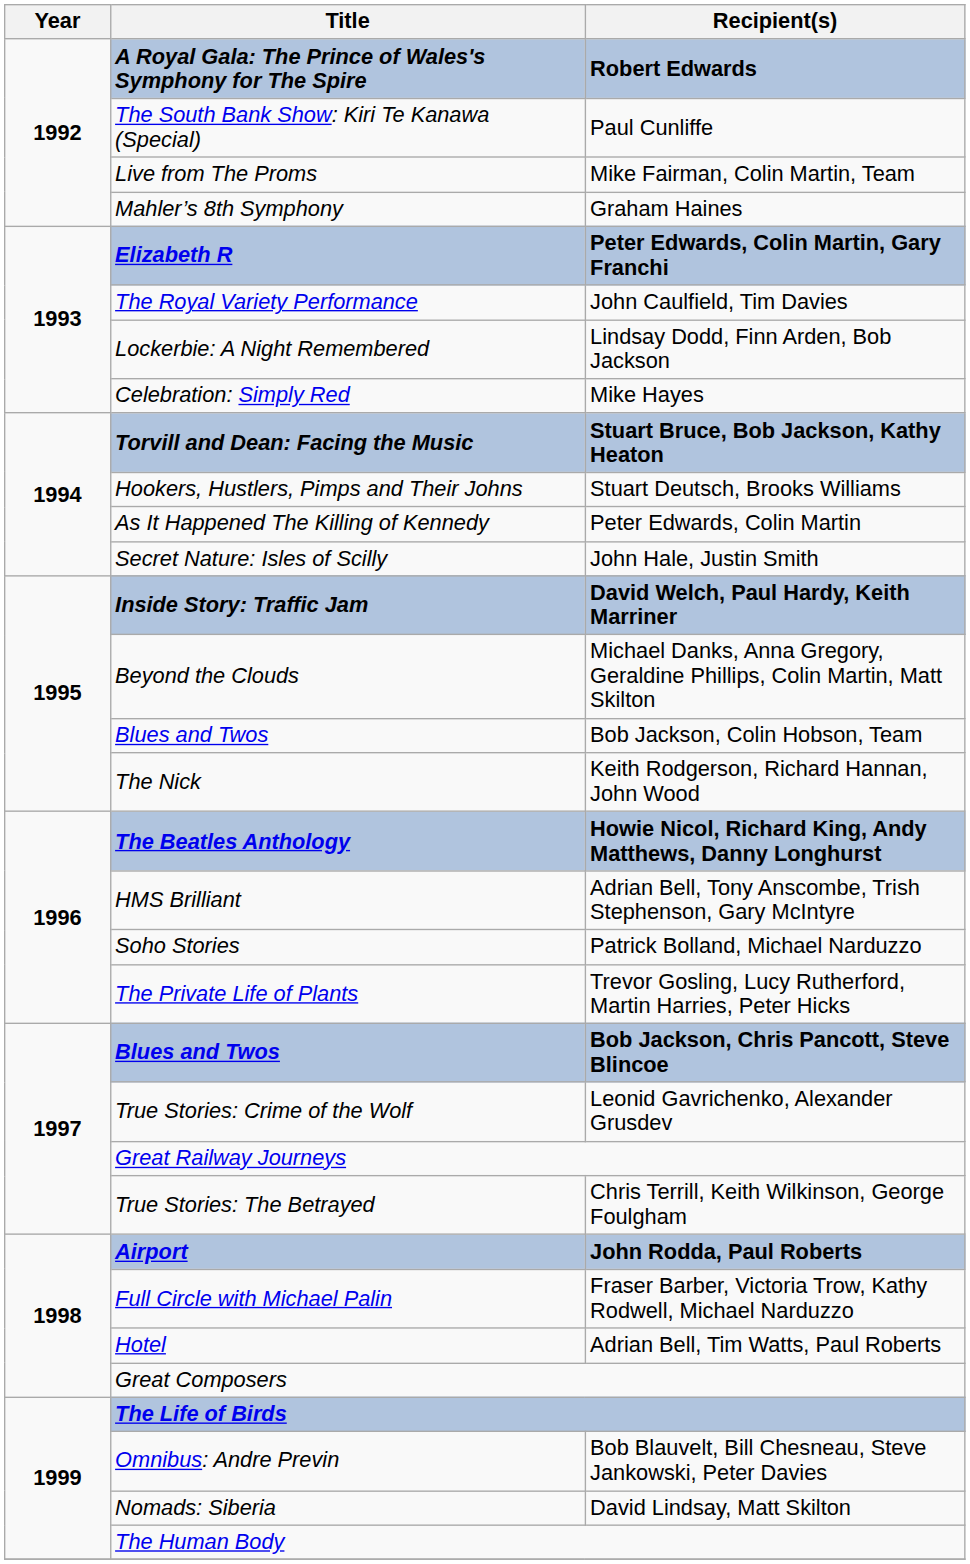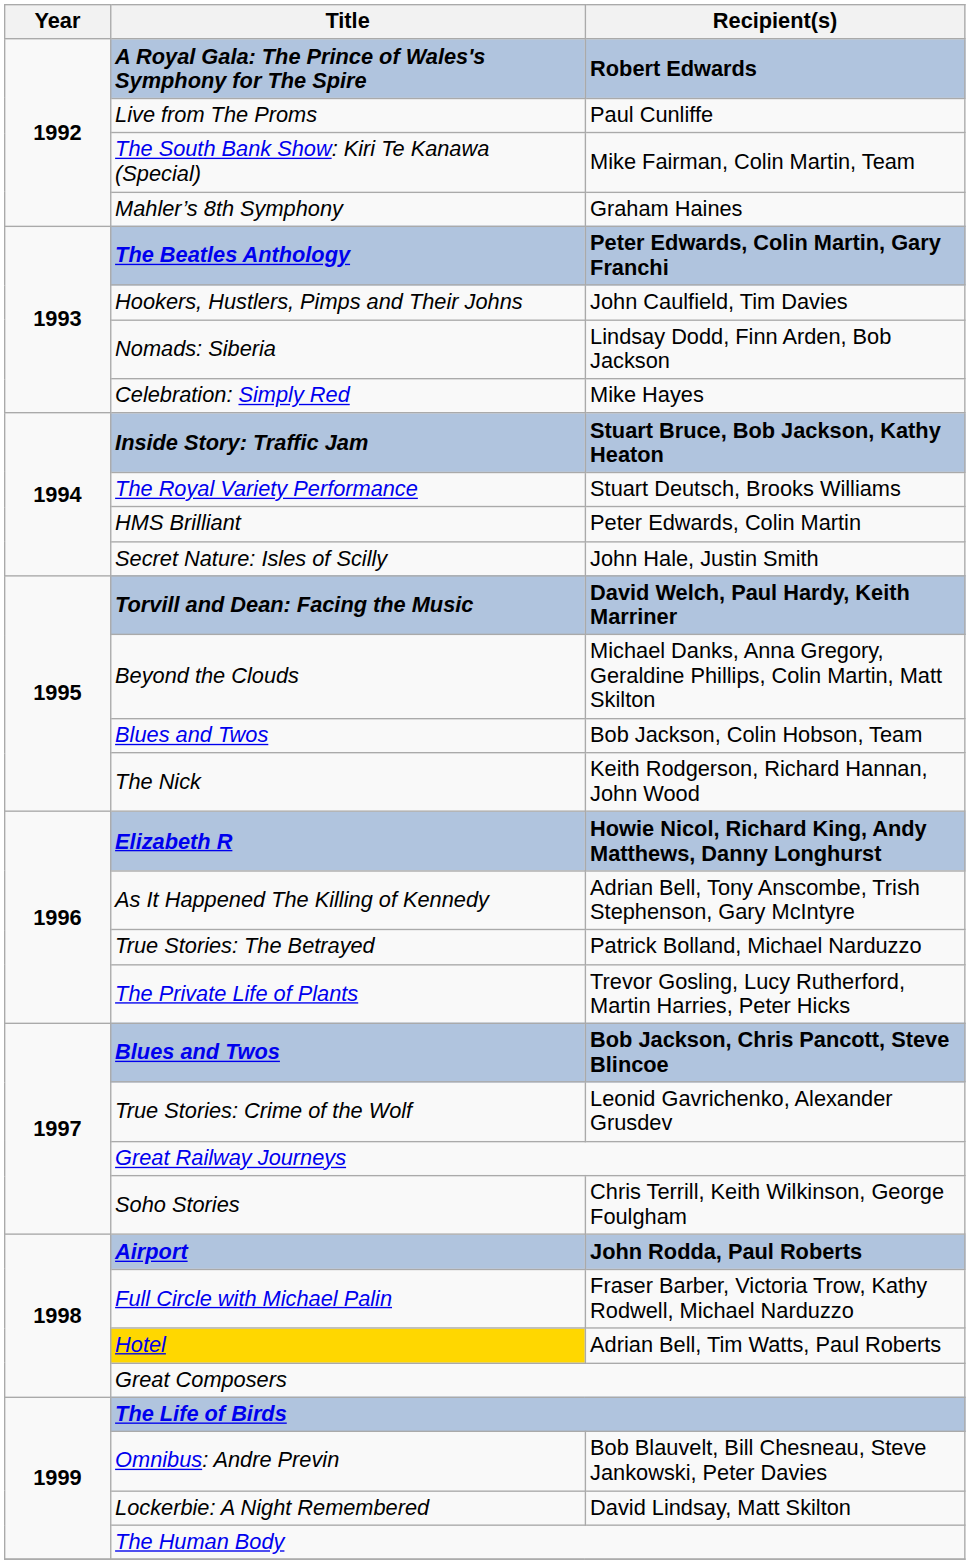(302, 127) The South Bank Show: Kiri Te Kanawa (Special) -> (216, 115) Live from The Proms
(216, 174) Live from The Proms -> (302, 162) The South Bank Show: Kiri Te Kanawa (Special)
(174, 255) Elizabeth R -> (233, 255) The Beatles Anthology
(266, 302) The Royal Variety Performance -> (319, 302) Hookers, Hustlers, Pimps and Their Johns
(272, 349) Lockerbie: A Night Remembered -> (196, 349) Nomads: Siberia
(294, 442) Torvill and Dean: Facing the Music -> (242, 442) Inside Story: Traffic Jam
(319, 489) Hookers, Hustlers, Pimps and Their Johns -> (266, 489) The Royal Variety Performance
(302, 523) As It Happened The Killing of Kennedy -> (178, 523) HMS Brilliant
(242, 605) Inside Story: Traffic Jam -> (294, 605) Torvill and Dean: Facing the Music
(233, 840) The Beatles Anthology -> (174, 840) Elizabeth R
(178, 899) HMS Brilliant -> (302, 899) As It Happened The Killing of Kennedy
(177, 946) Soho Stories -> (245, 946) True Stories: The Betrayed
(245, 1204) True Stories: The Betrayed -> (177, 1204) Soho Stories
(140, 1345) no background -> (140, 1345) gold background
(196, 1507) Nomads: Siberia -> (272, 1507) Lockerbie: A Night Remembered
